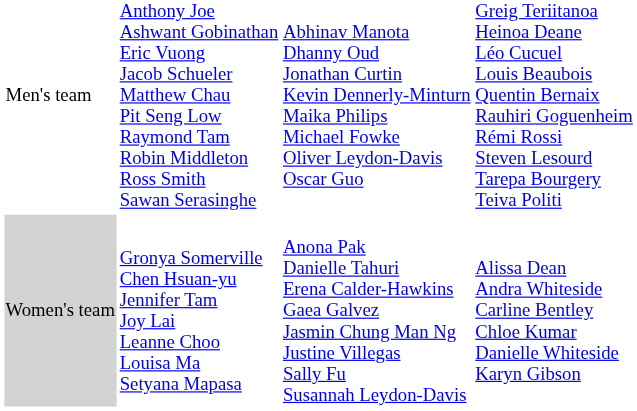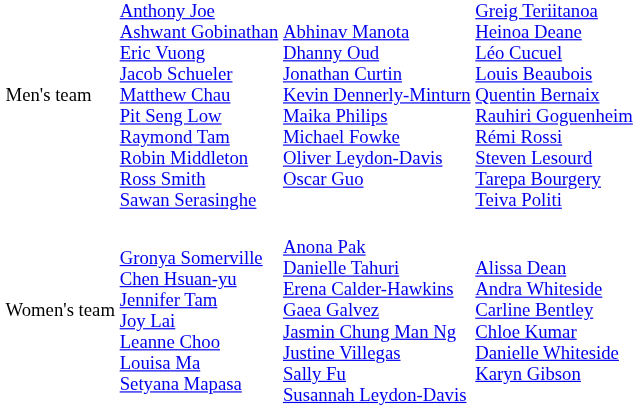(60, 310) lightgrey background -> (60, 310) no background
